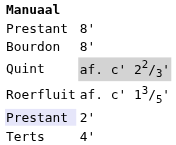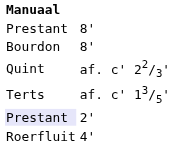(125, 69) lightgrey background -> (125, 69) no background
(41, 95) Roerfluit -> (25, 95) Terts
(25, 136) Terts -> (41, 136) Roerfluit
